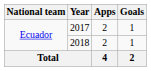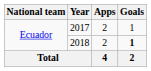(132, 43) normal -> (132, 43) bold
